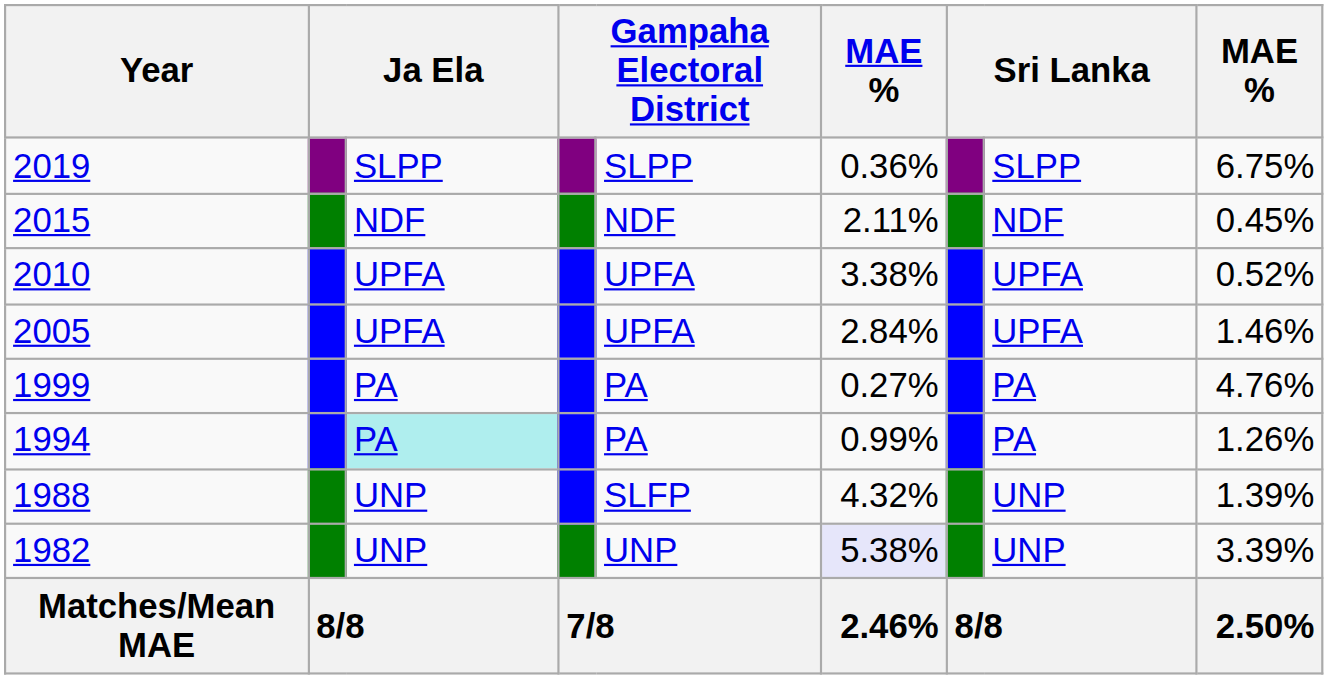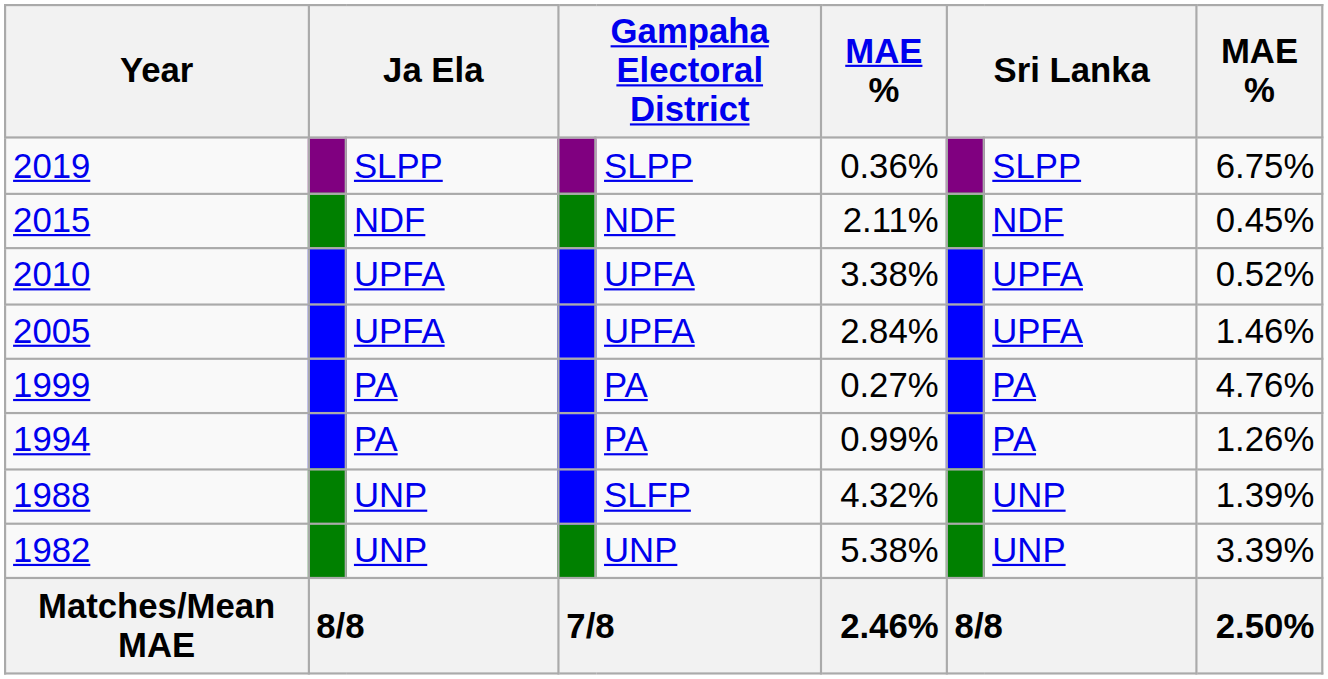(376, 440) paleturquoise background -> (376, 440) no background
(889, 550) lavender background -> (889, 550) no background
